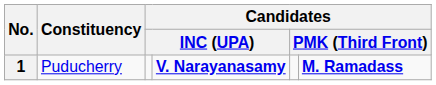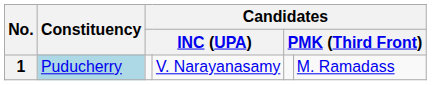(81, 67) no background -> (81, 67) lightblue background
(221, 67) bold -> (218, 67) normal
(353, 67) bold -> (346, 67) normal
